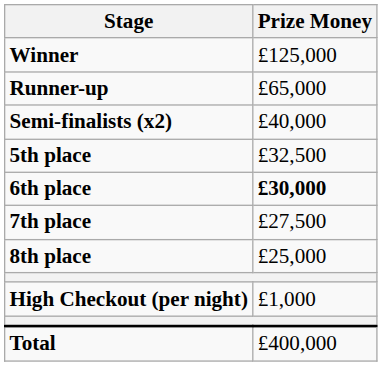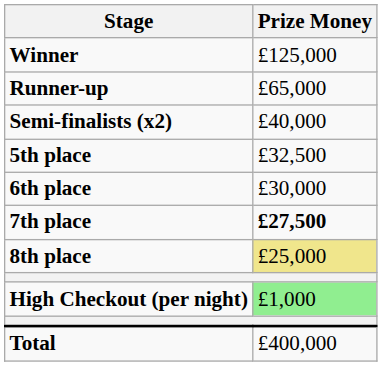(292, 188) bold -> (292, 188) normal
(292, 222) normal -> (292, 222) bold
(292, 255) no background -> (292, 255) khaki background
(287, 298) no background -> (287, 298) lightgreen background
